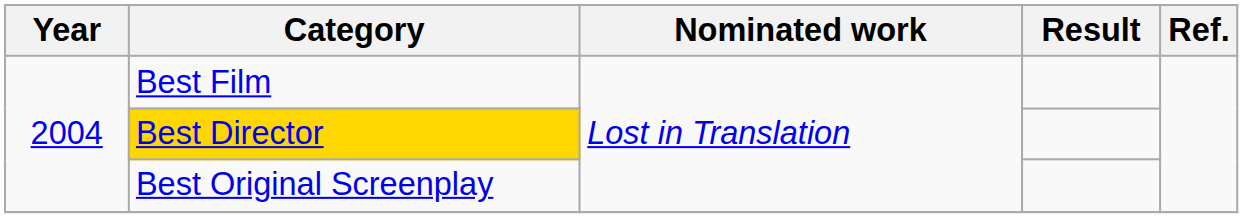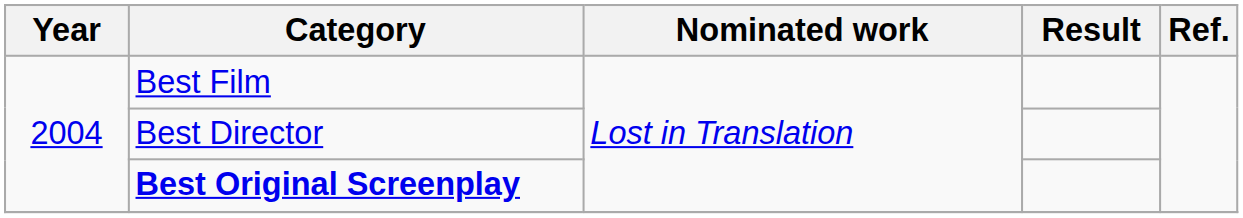(230, 133) gold background -> (229, 133) no background
(315, 184) normal -> (328, 184) bold
